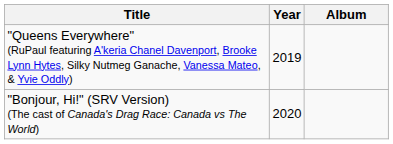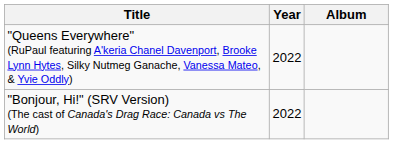(287, 57) 2019 -> (287, 57) 2022
(287, 114) 2020 -> (287, 114) 2022
